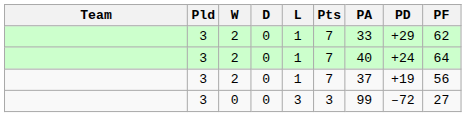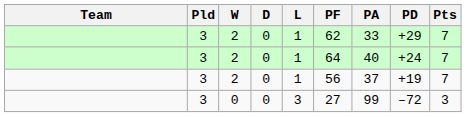columns swapped: (441, 15) <-> (329, 15)
